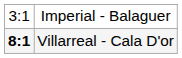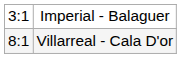(19, 41) bold -> (19, 41) normal
